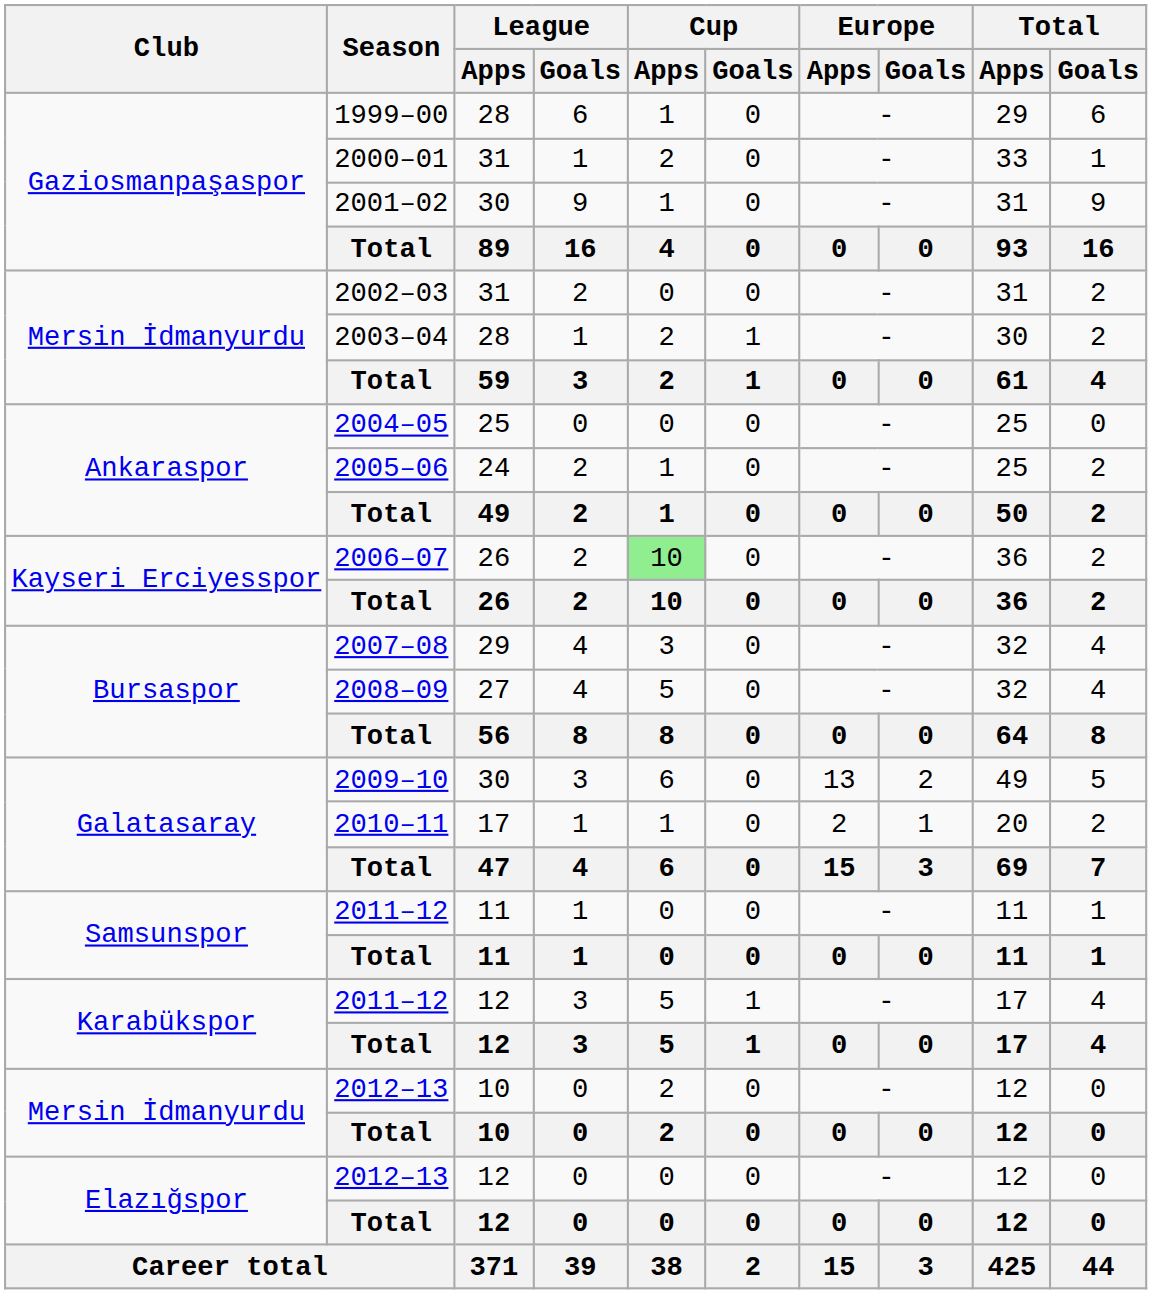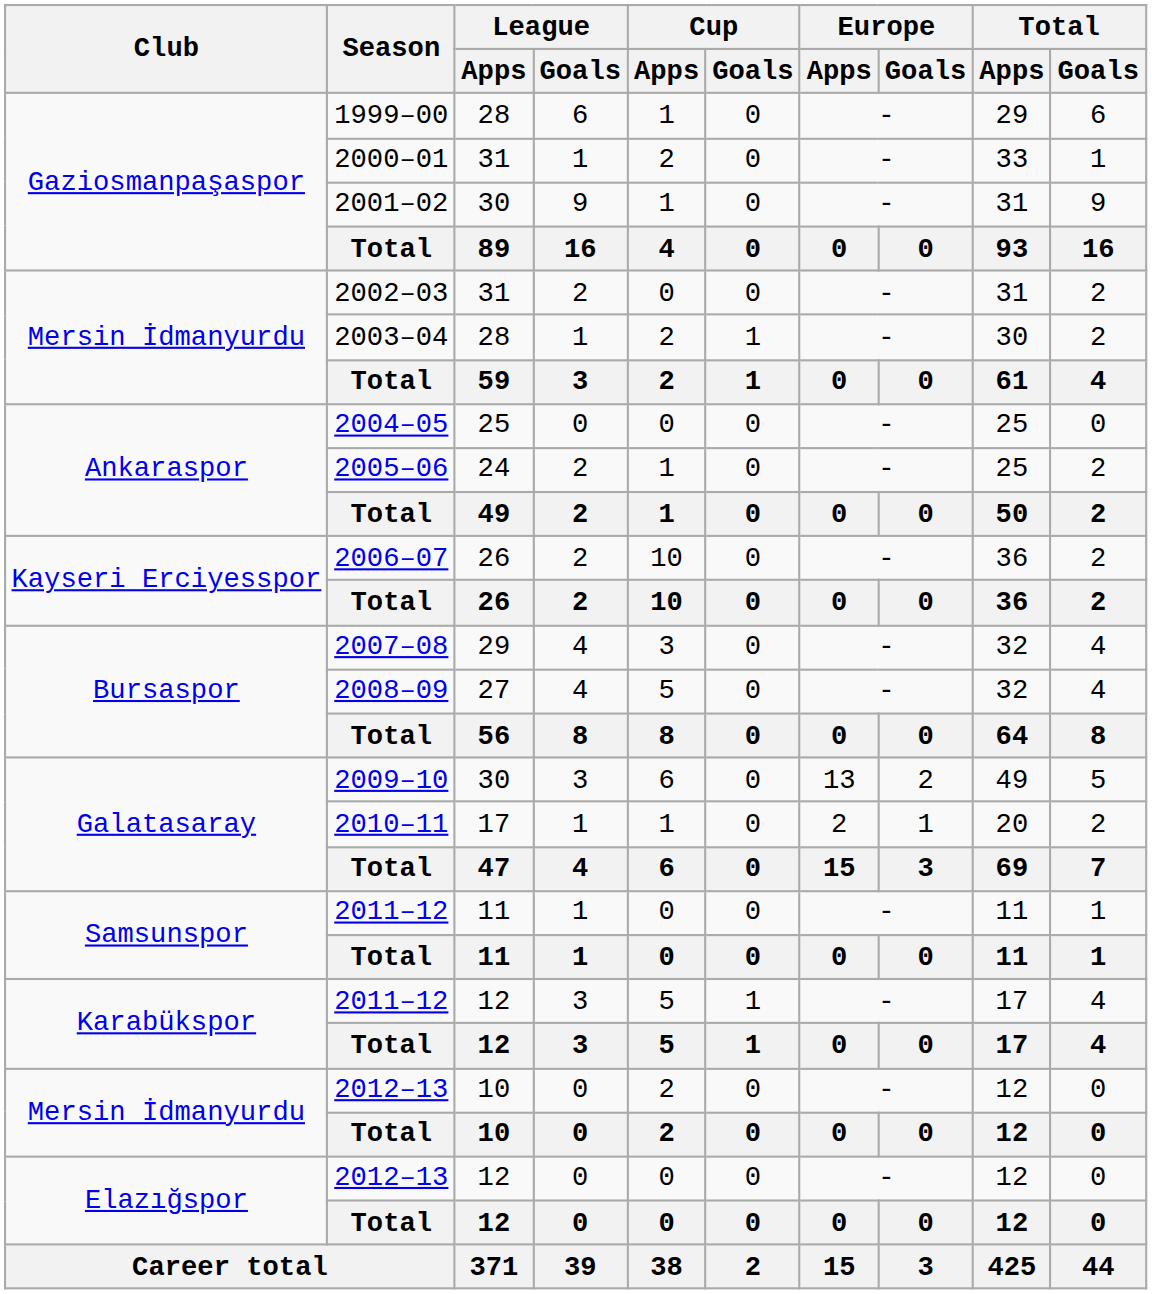(667, 559) lightgreen background -> (667, 559) no background
